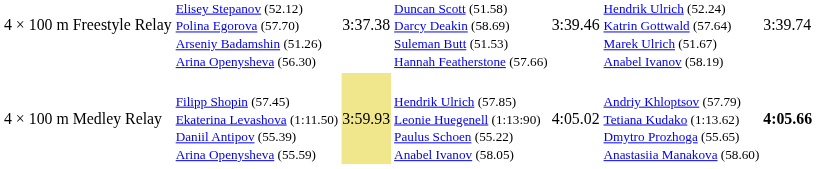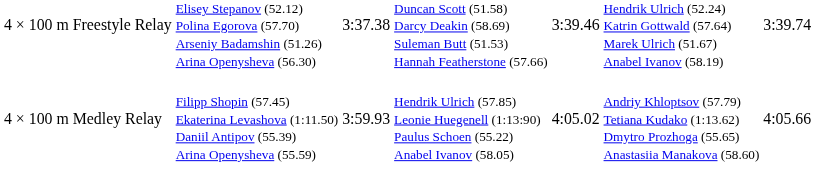(366, 118) khaki background -> (366, 118) no background
(788, 118) bold -> (787, 118) normal
